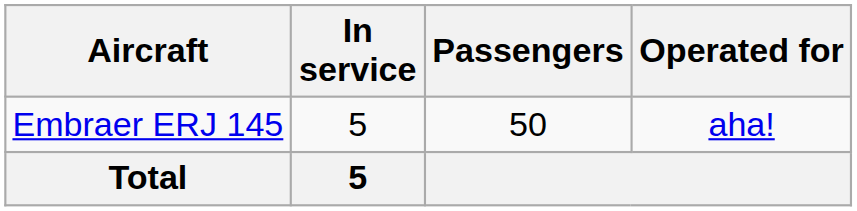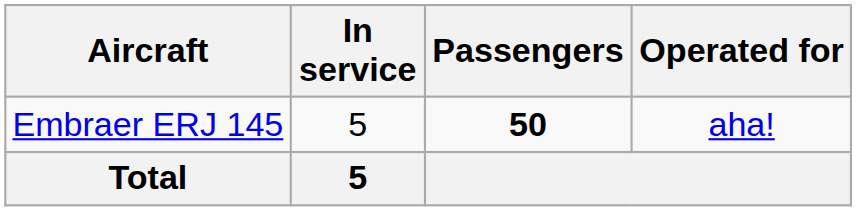(528, 123) normal -> (528, 123) bold
